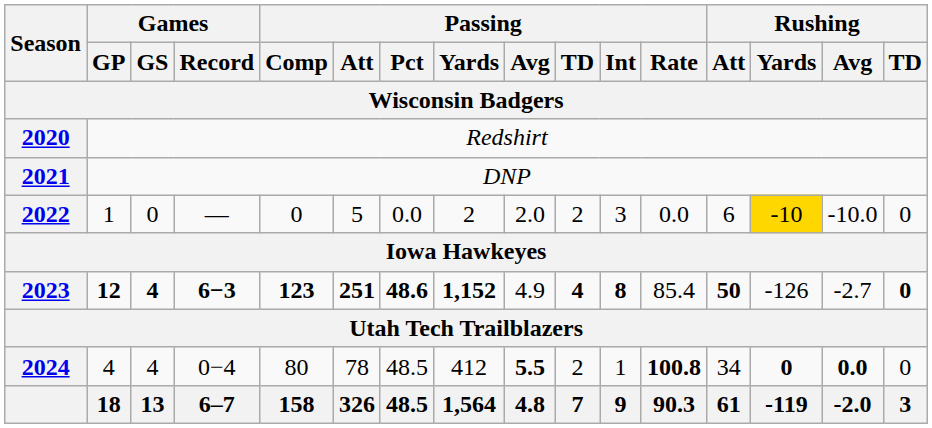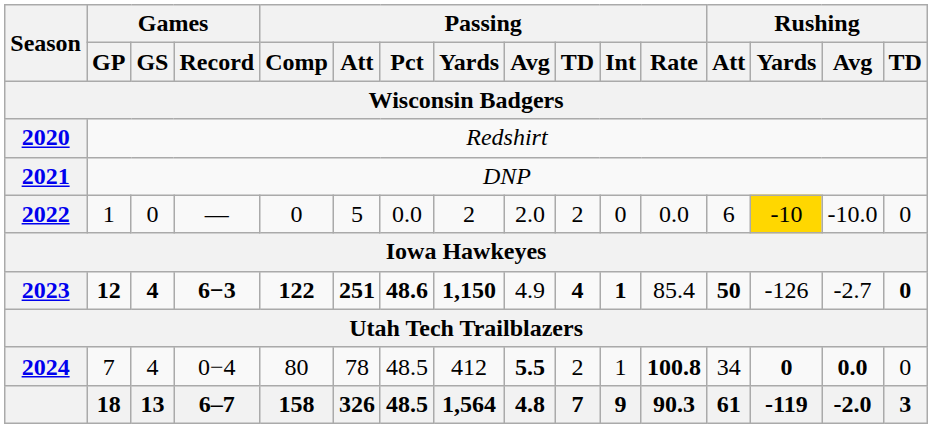(621, 213) 3 -> (621, 213) 0
(297, 289) 123 -> (297, 289) 122
(469, 289) 1,152 -> (469, 289) 1,150
(621, 289) 8 -> (621, 289) 1
(109, 366) 4 -> (109, 366) 7
